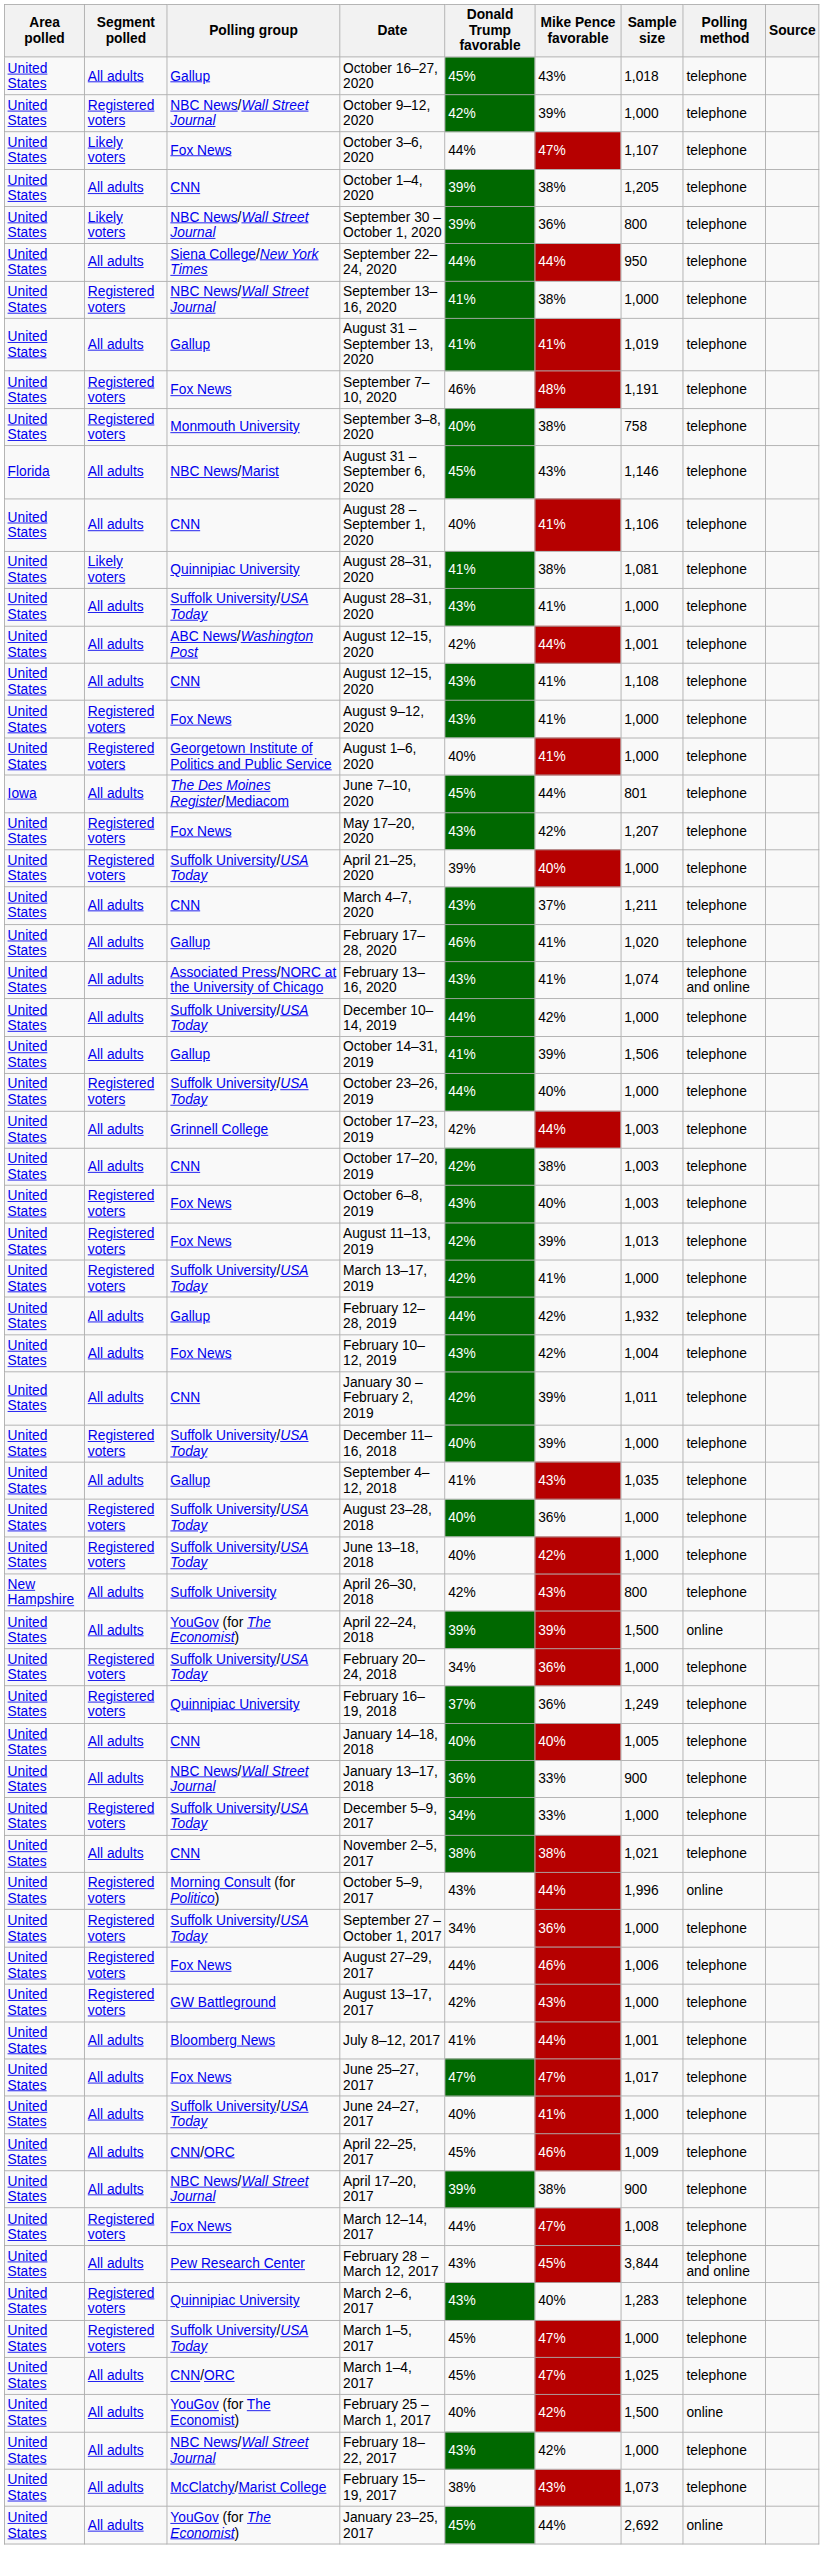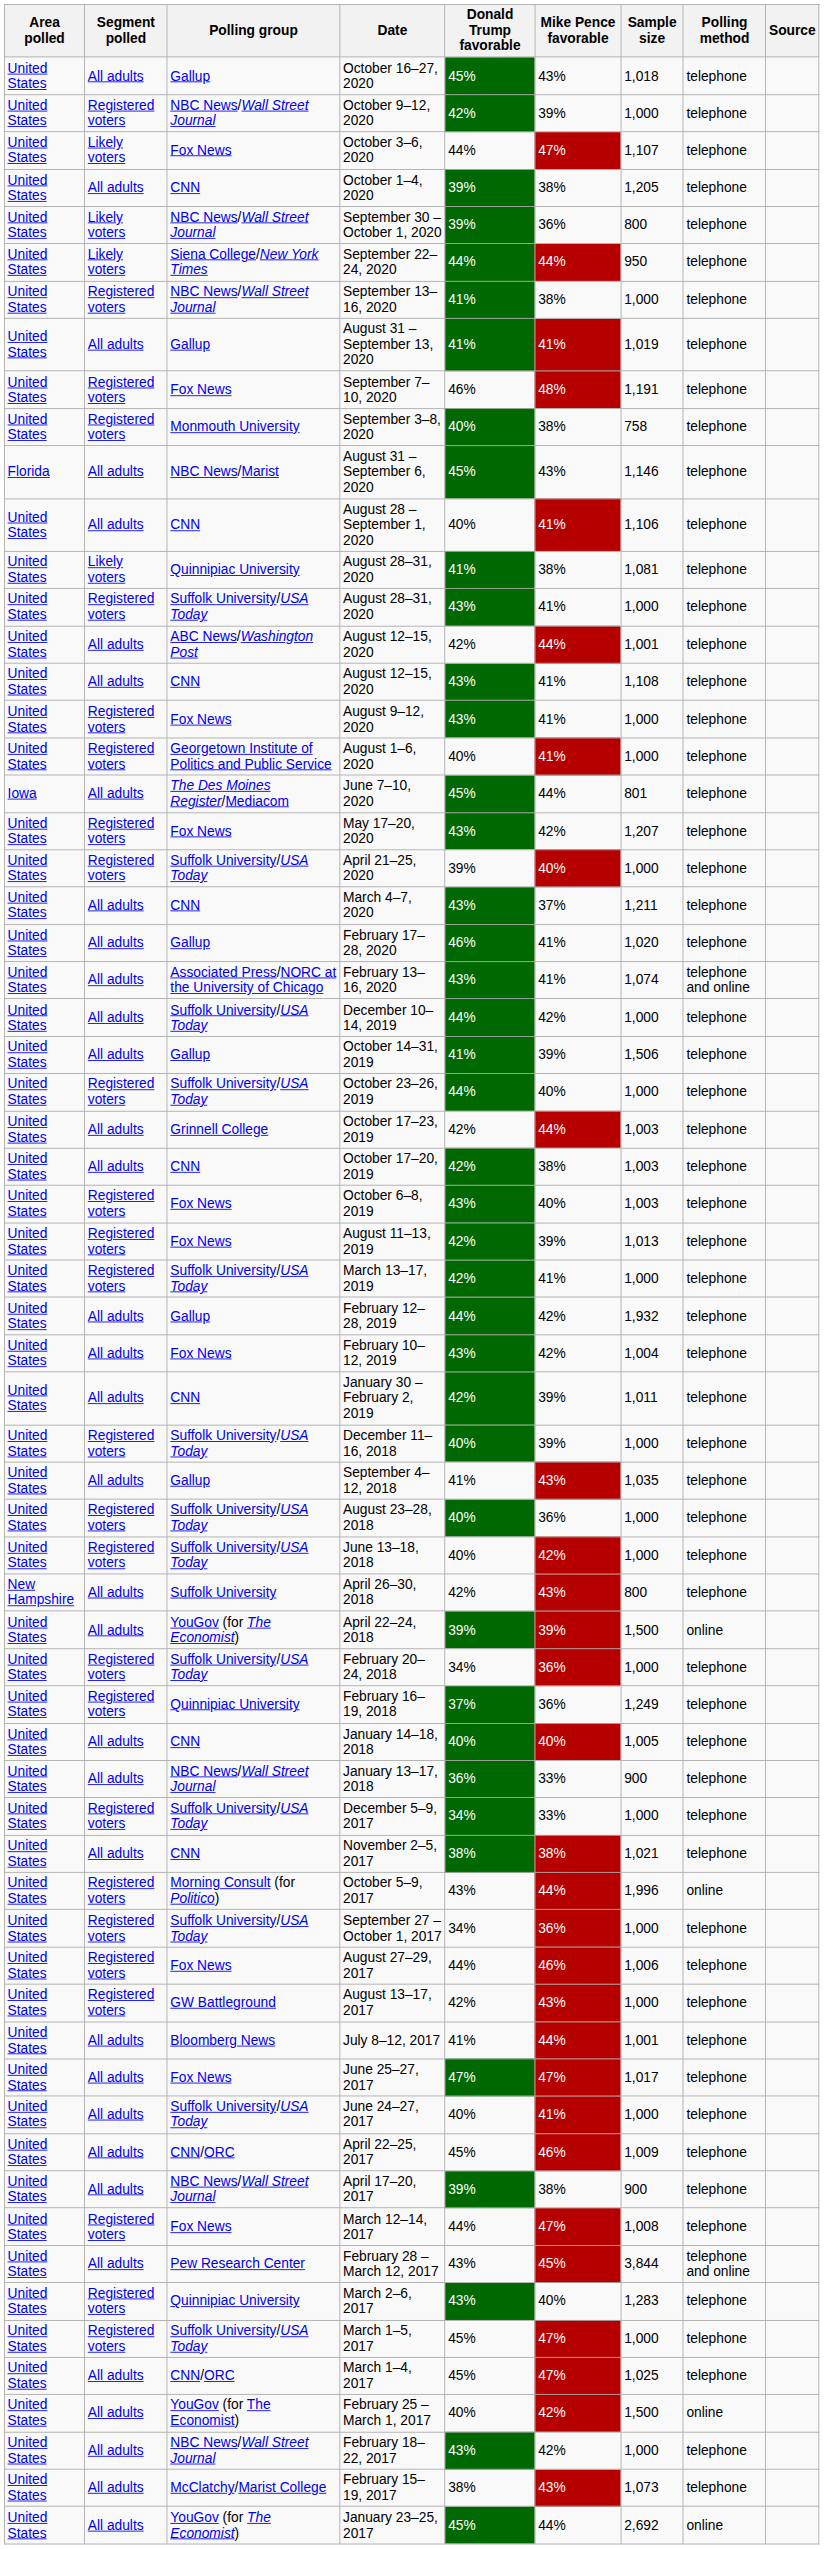(116, 262) All adults -> (107, 262) Likely voters
(116, 607) All adults -> (121, 607) Registered voters
